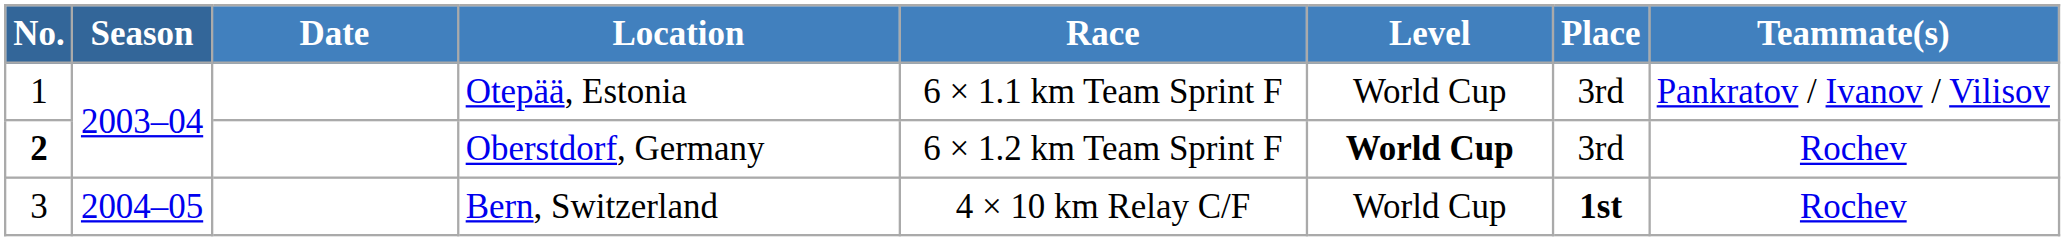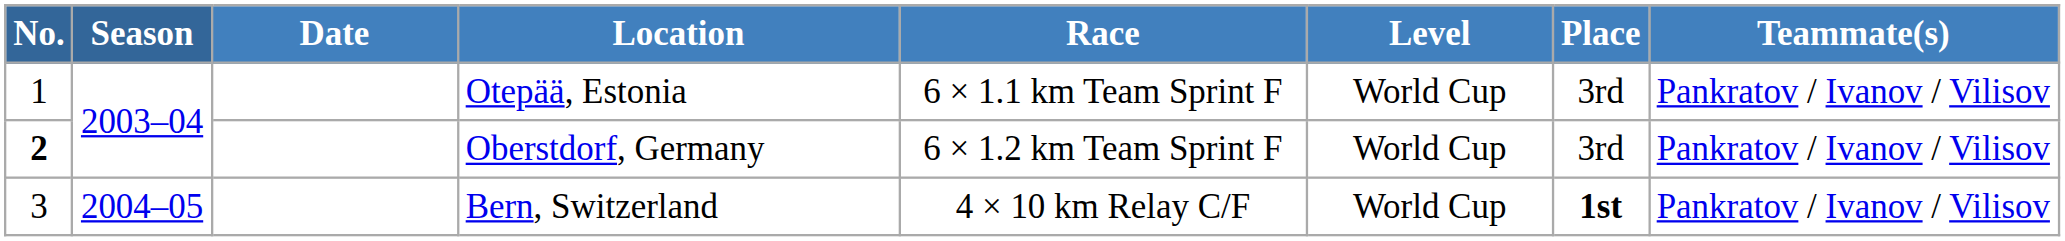(1430, 148) bold -> (1430, 148) normal
(1853, 148) Rochev -> (1853, 148) Pankratov / Ivanov / Vilisov
(1853, 206) Rochev -> (1853, 206) Pankratov / Ivanov / Vilisov
